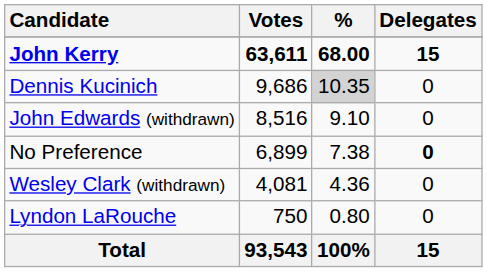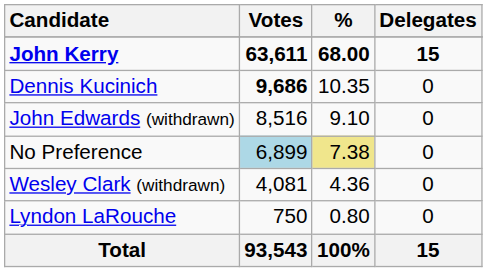(282, 86) normal -> (282, 86) bold
(344, 86) lightgrey background -> (344, 86) no background
(282, 151) no background -> (282, 151) lightblue background
(350, 151) no background -> (350, 151) khaki background
(428, 151) bold -> (428, 151) normal
